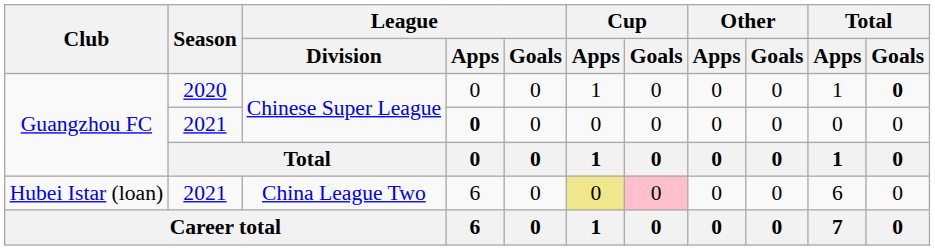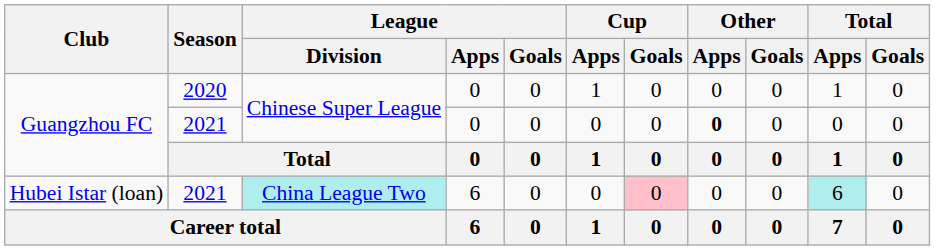(898, 90) bold -> (898, 90) normal
(475, 124) bold -> (475, 124) normal
(717, 124) normal -> (717, 124) bold
(344, 192) no background -> (344, 192) paleturquoise background
(596, 192) khaki background -> (596, 192) no background
(837, 192) no background -> (837, 192) paleturquoise background
